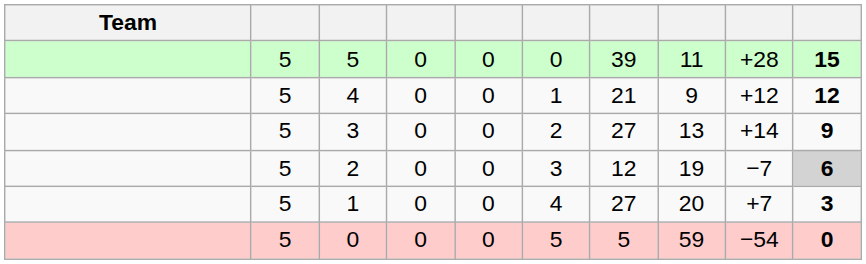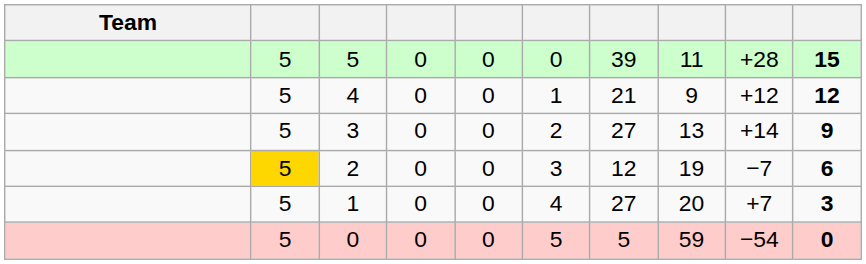(285, 167) no background -> (285, 167) gold background
(827, 167) lightgrey background -> (827, 167) no background
